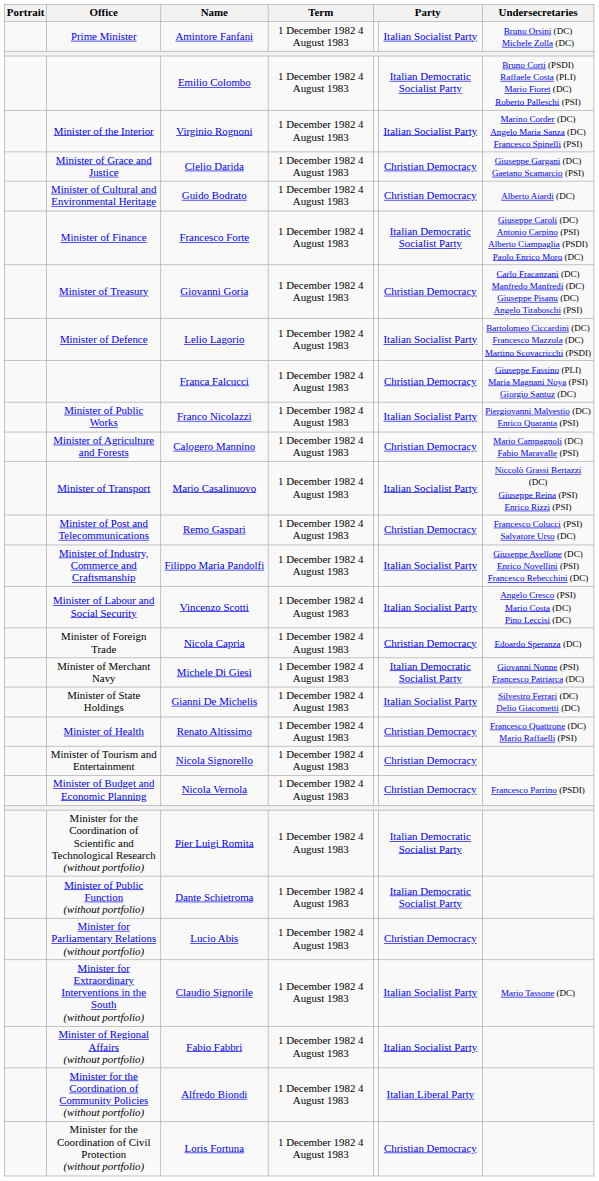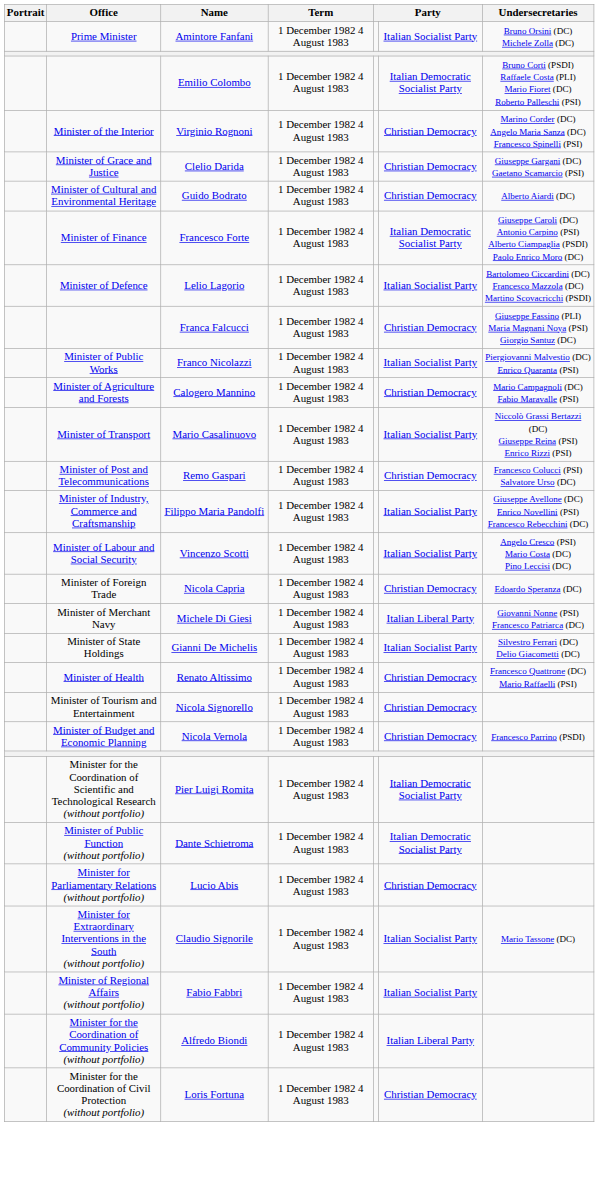(430, 131) Italian Socialist Party -> (430, 131) Christian Democracy
- row: (214, 291)
(430, 672) Italian Democratic Socialist Party -> (430, 618) Italian Liberal Party
